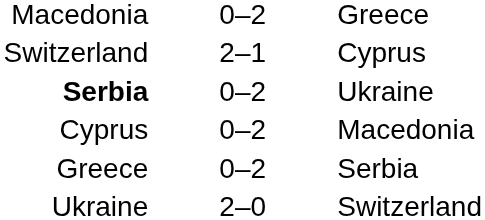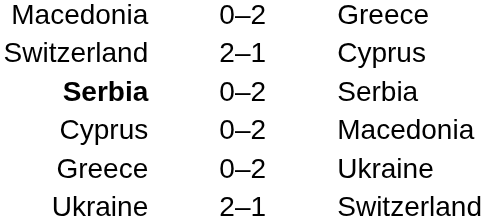(385, 91) Ukraine -> (378, 91) Serbia
(378, 168) Serbia -> (385, 168) Ukraine
(243, 207) 2–0 -> (243, 207) 2–1
